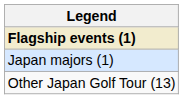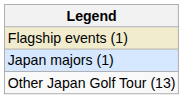(72, 38) bold -> (68, 38) normal
